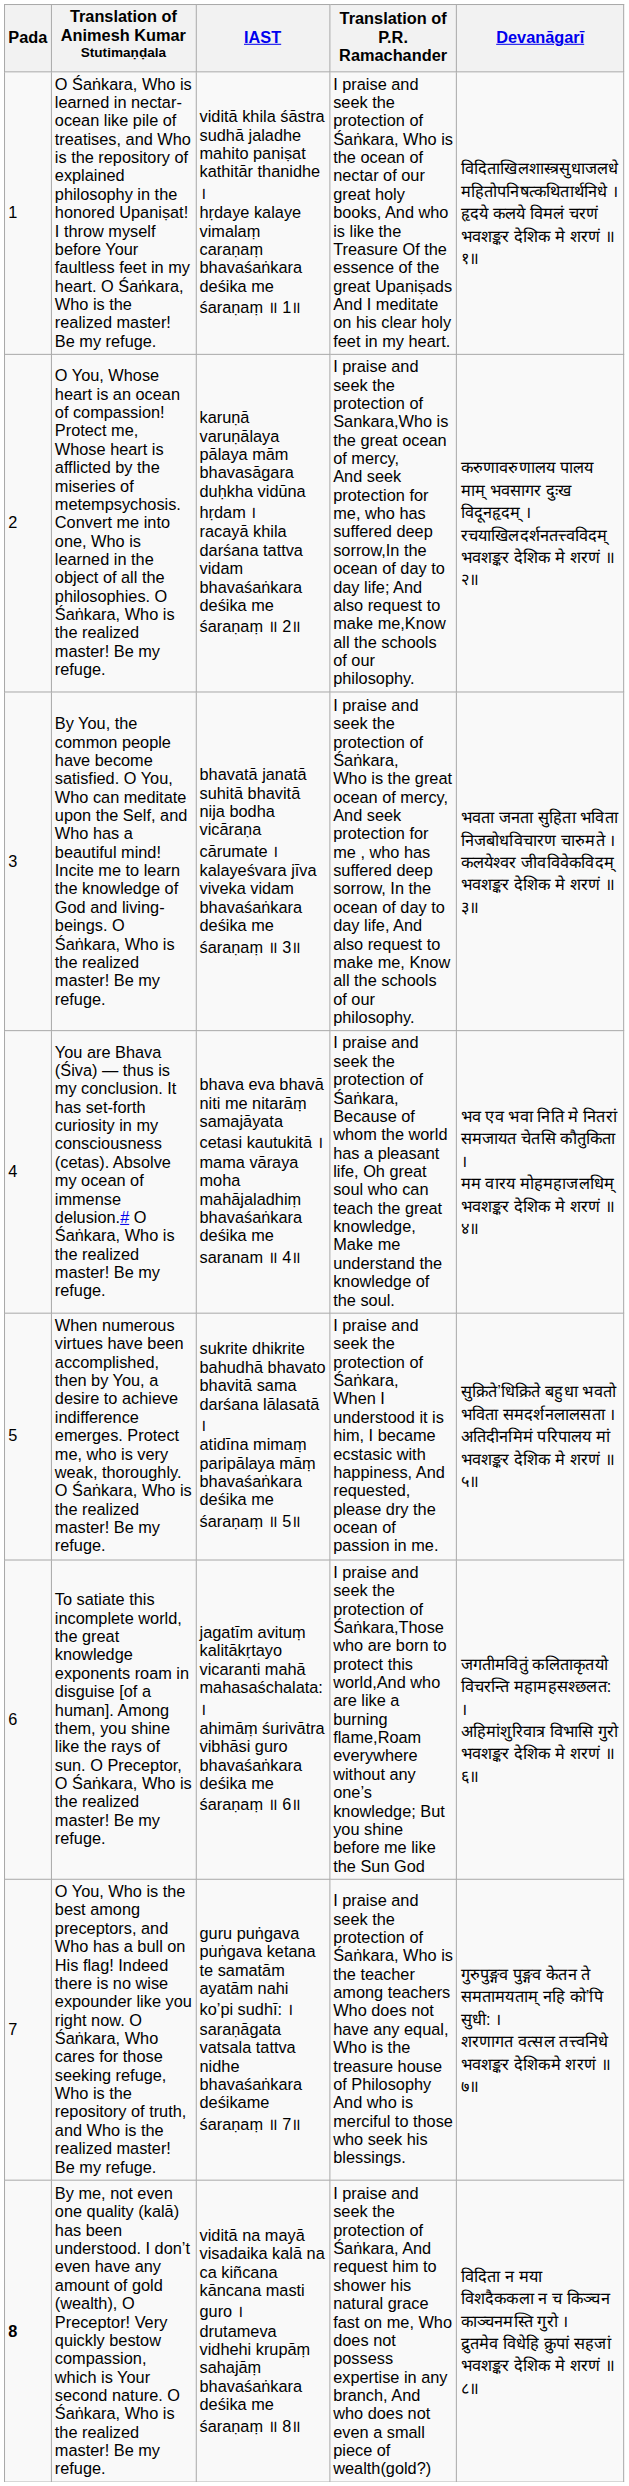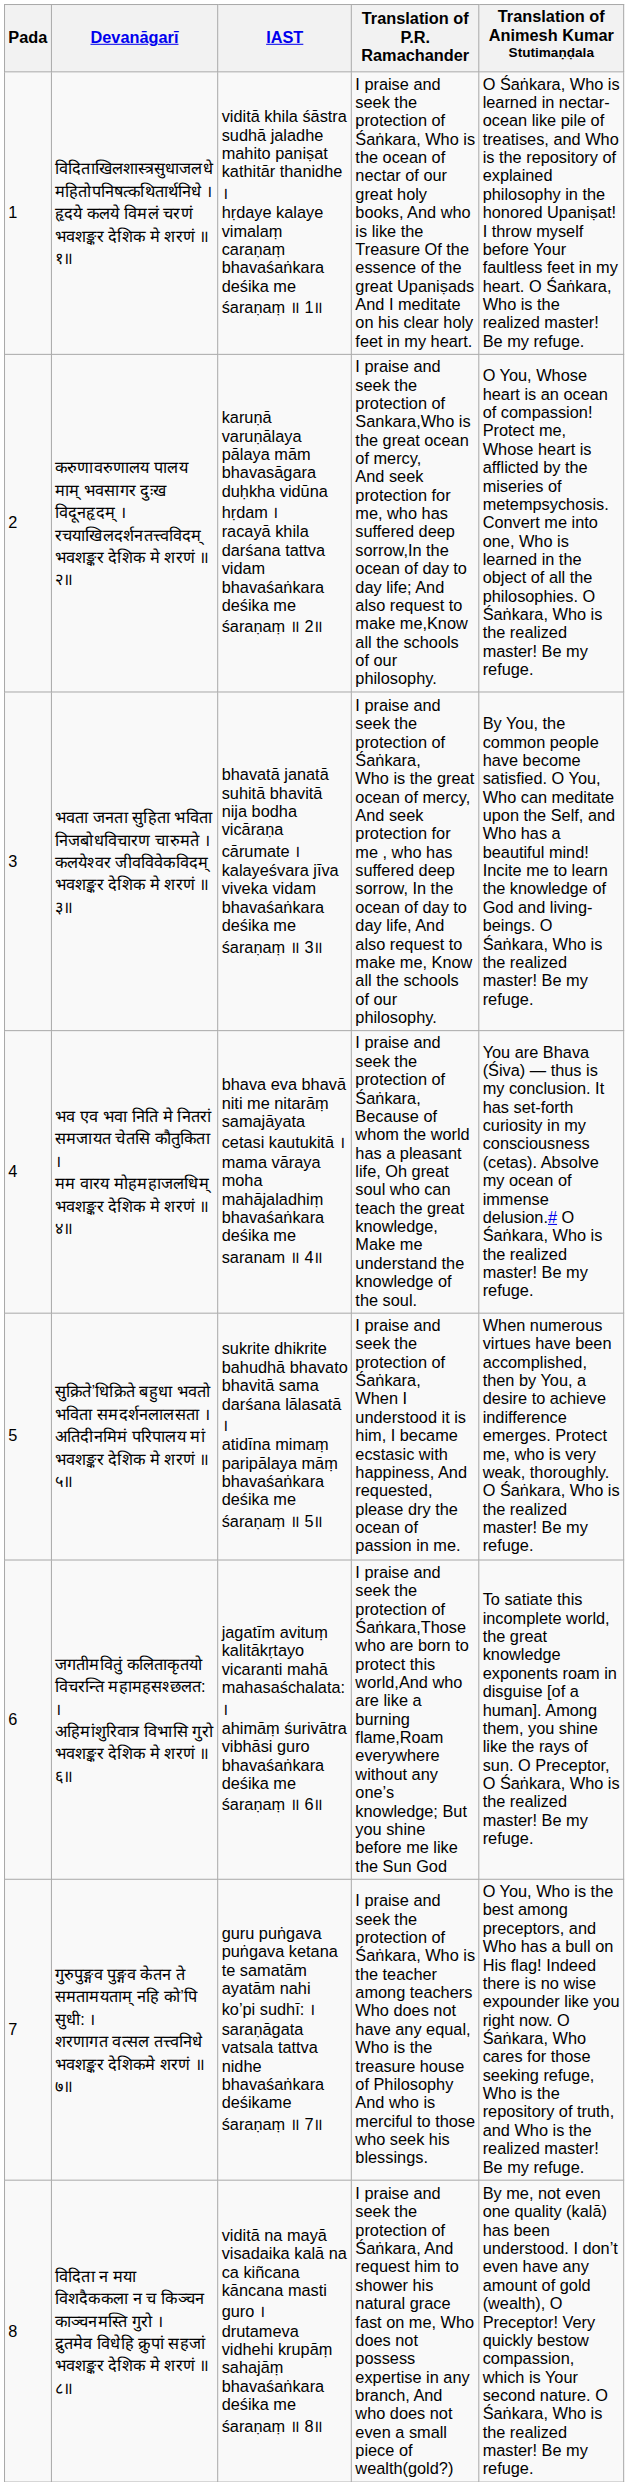columns swapped: (540, 38) <-> (123, 34)
(13, 2331) bold -> (13, 2331) normal
